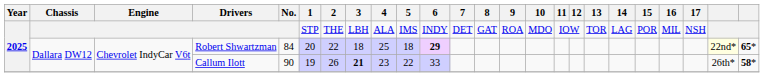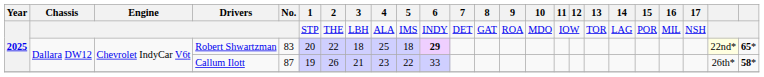(289, 46) 84 -> (289, 46) 83
(289, 62) 90 -> (289, 62) 87
(358, 62) bold -> (358, 62) normal
